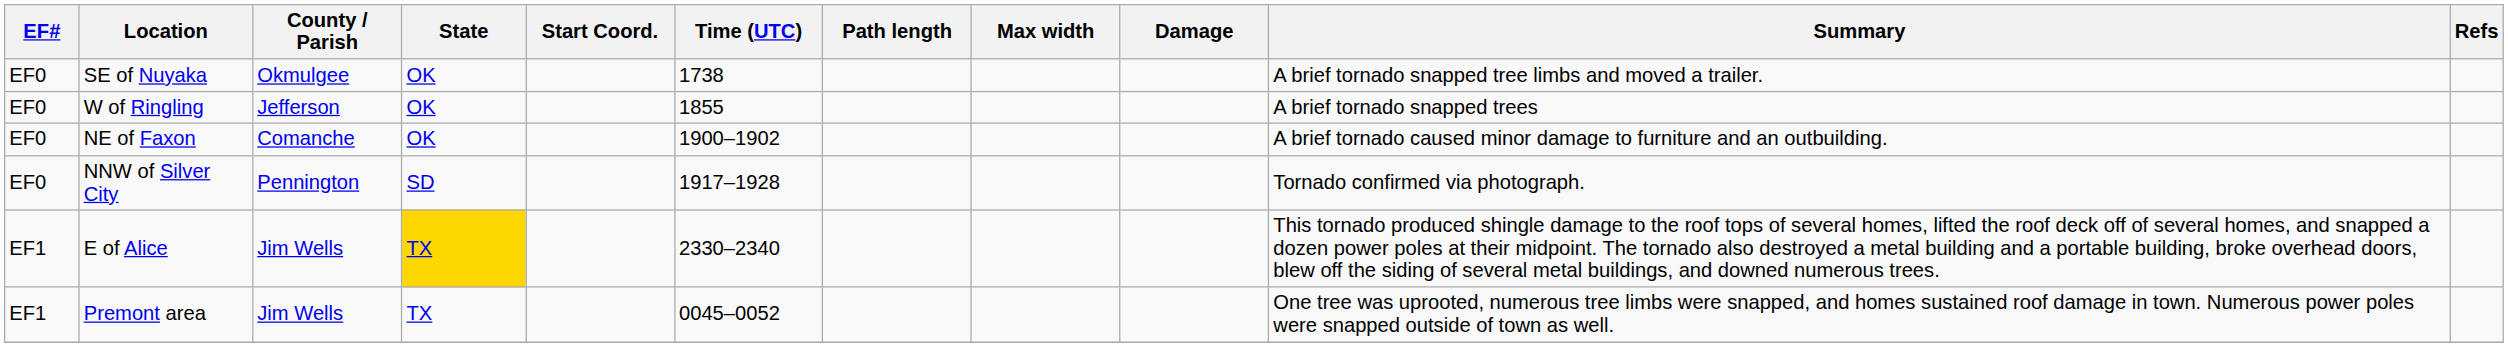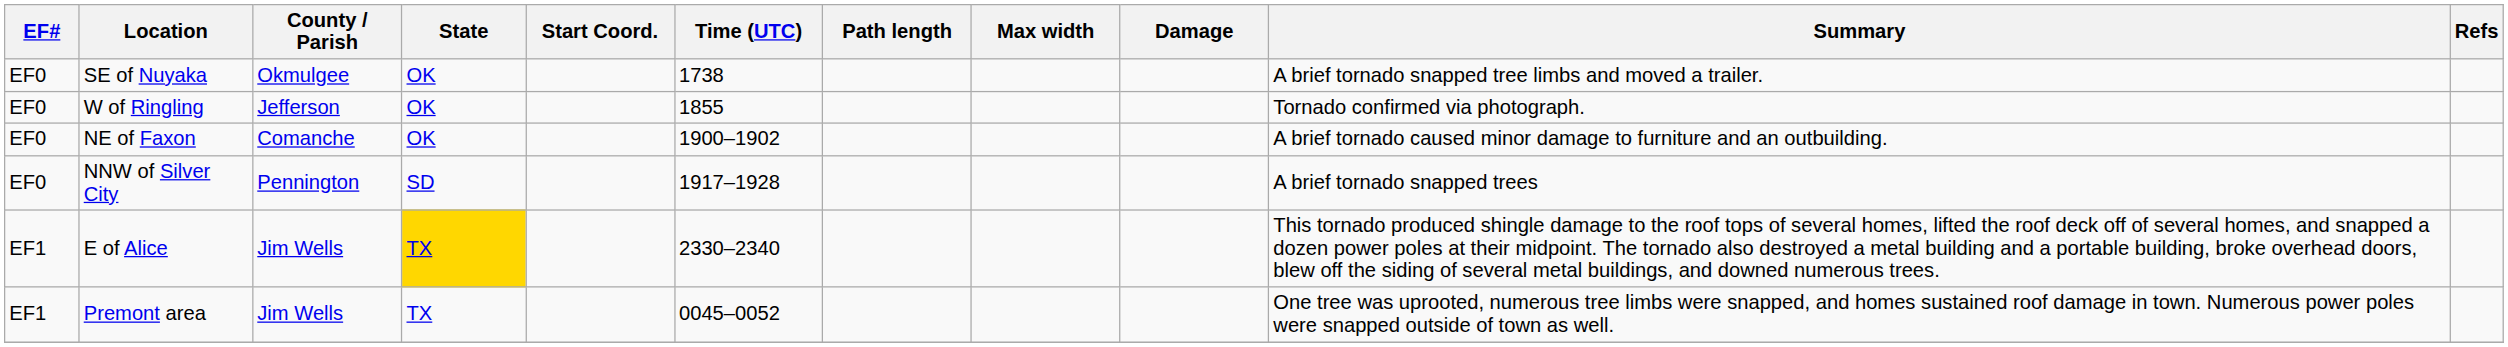(1406, 107) A brief tornado snapped trees -> (1429, 107) Tornado confirmed via photograph.
(1429, 182) Tornado confirmed via photograph. -> (1406, 182) A brief tornado snapped trees
